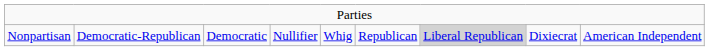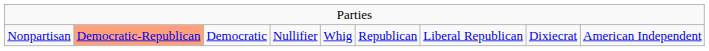(139, 35) no background -> (139, 35) lightsalmon background
(473, 35) lightgrey background -> (473, 35) no background
